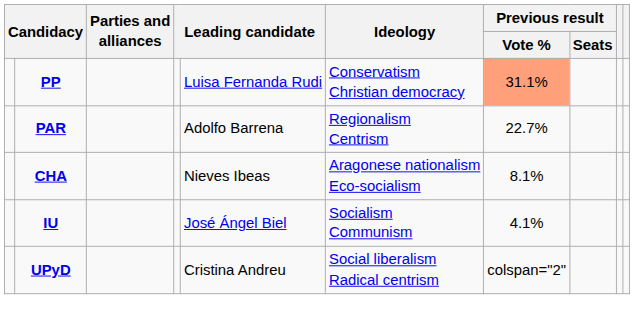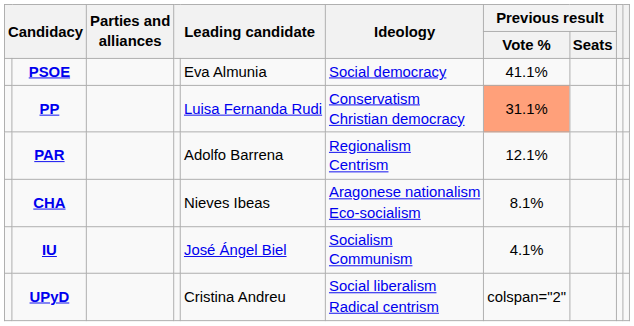+ row: (49, 72)
(527, 129) 22.7% -> (527, 156) 12.1%
